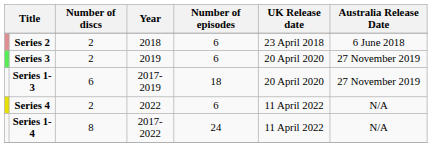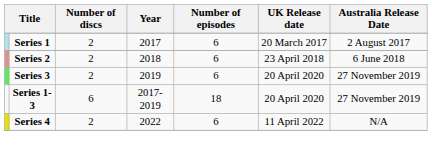+ row: (32, 42)
- row: (32, 128)
